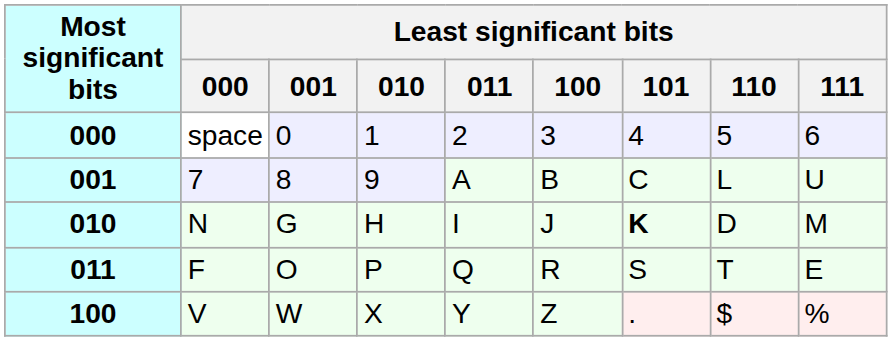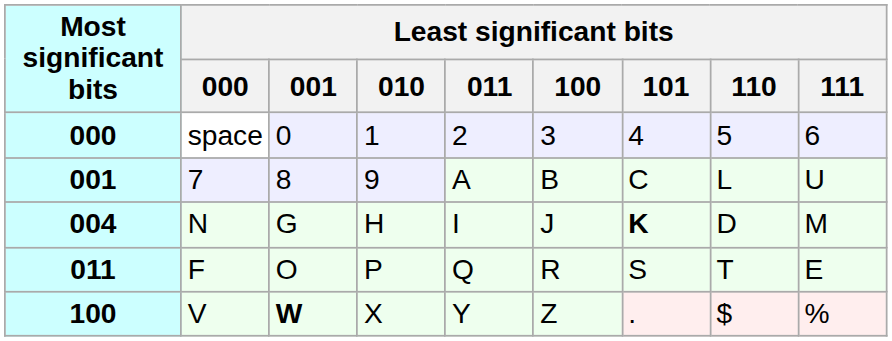(93, 224) 010 -> (93, 224) 004
(289, 313) normal -> (289, 313) bold
